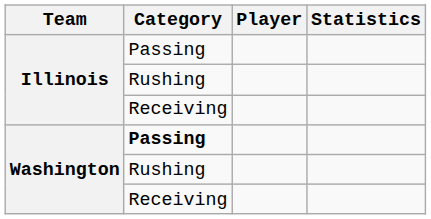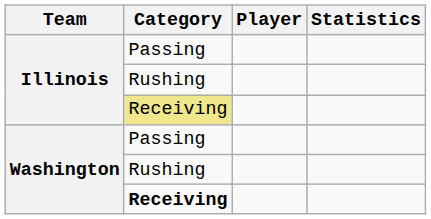(178, 110) no background -> (178, 110) khaki background
(167, 139) bold -> (167, 139) normal
(178, 199) normal -> (178, 199) bold
